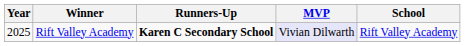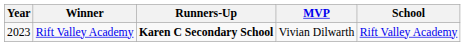(19, 32) 2025 -> (19, 32) 2023
(317, 32) lavender background -> (317, 32) no background
